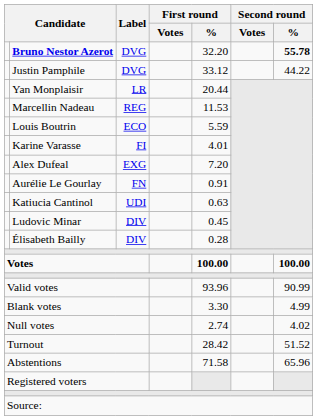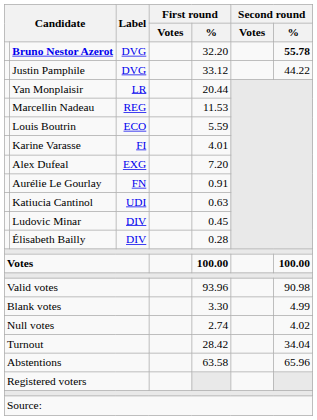(297, 287) 90.99 -> (297, 287) 90.98
(297, 344) 51.52 -> (297, 344) 34.04
(215, 363) 71.58 -> (215, 363) 63.58
